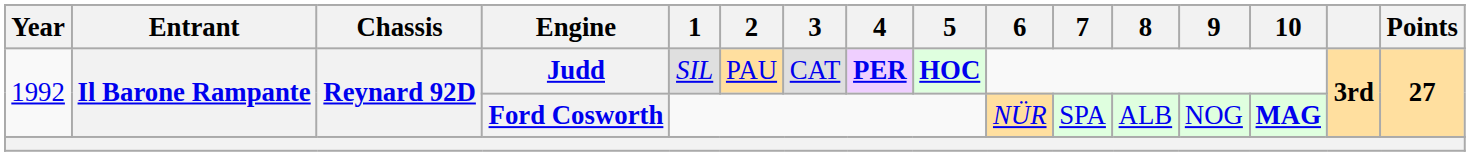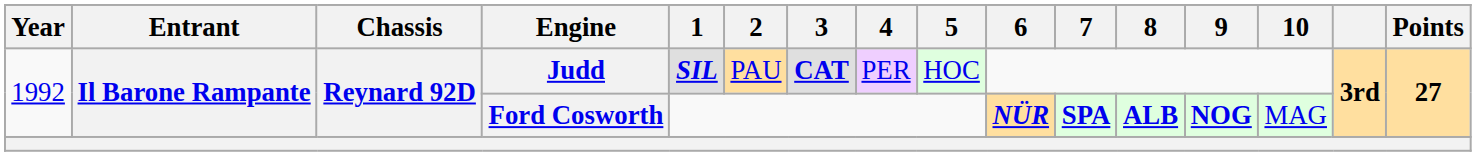(695, 70) normal -> (697, 70) bold
(815, 70) normal -> (822, 70) bold
(880, 70) bold -> (886, 70) normal
(950, 70) bold -> (952, 70) normal
(1020, 114) normal -> (1021, 114) bold
(1083, 114) normal -> (1086, 114) bold
(1145, 114) normal -> (1151, 114) bold
(1214, 114) normal -> (1221, 114) bold
(1288, 114) bold -> (1296, 114) normal
